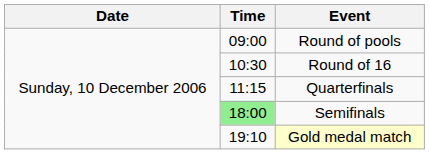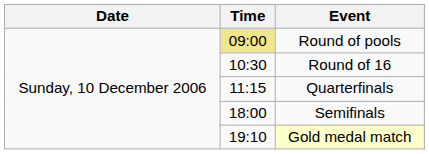(248, 40) no background -> (248, 40) khaki background
(248, 112) lightgreen background -> (248, 112) no background
